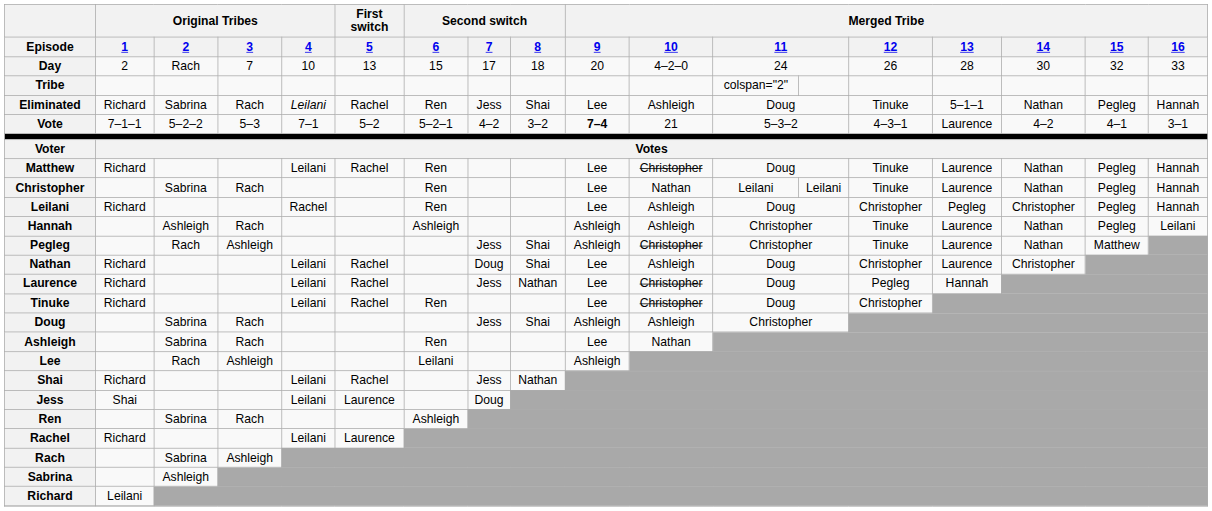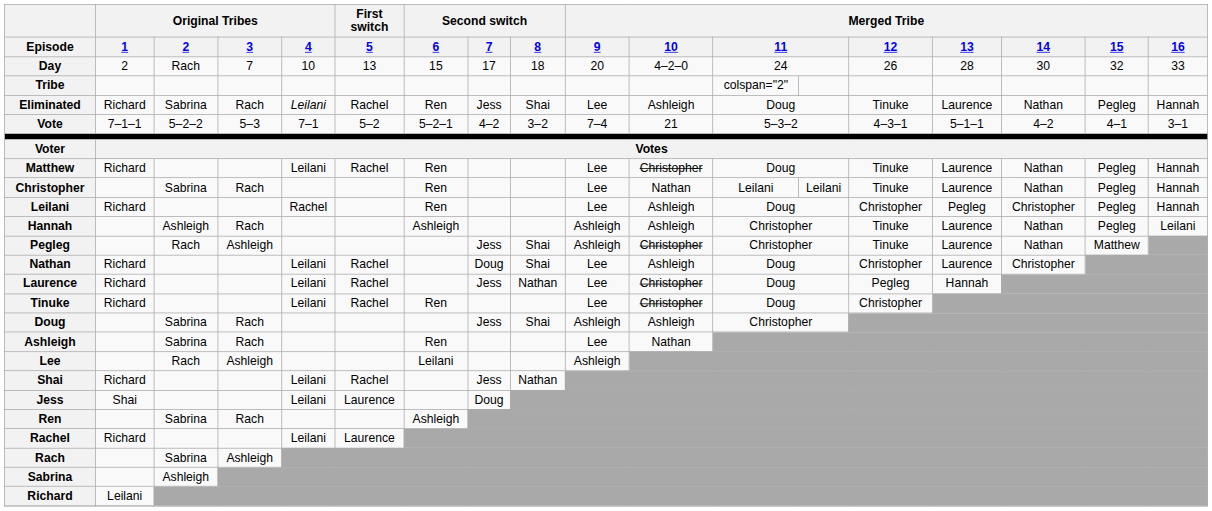(967, 104) 5–1–1 -> (967, 104) Laurence
(597, 124) bold -> (597, 124) normal
(967, 124) Laurence -> (967, 124) 5–1–1
